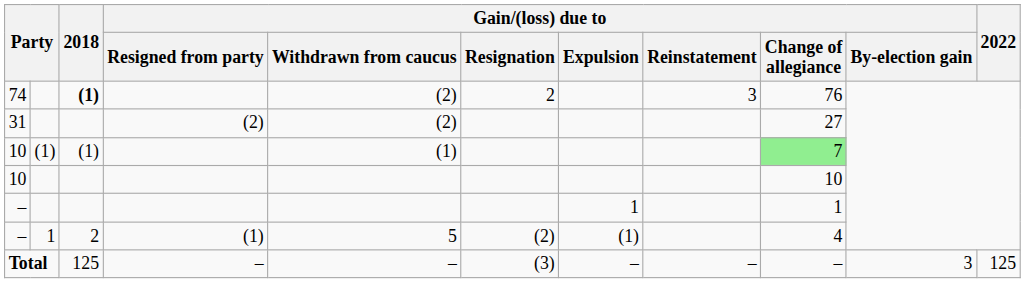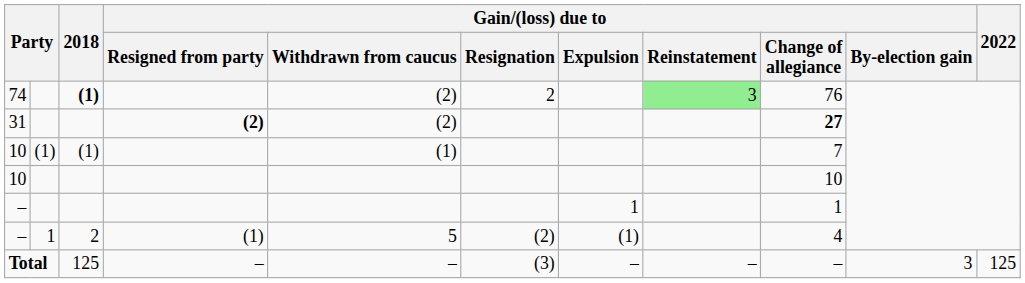(752, 94) no background -> (752, 94) lightgreen background
(253, 123) normal -> (253, 123) bold
(833, 123) normal -> (833, 123) bold
(838, 151) lightgreen background -> (838, 151) no background
